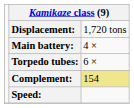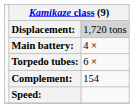(105, 29) no background -> (105, 29) lightgrey background
(91, 78) khaki background -> (91, 78) no background
